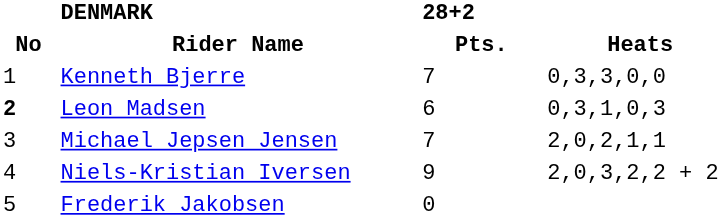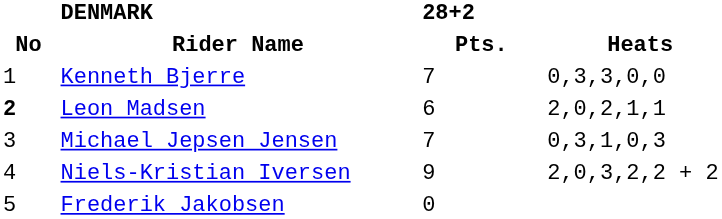(607, 109) 0,3,1,0,3 -> (607, 109) 2,0,2,1,1
(607, 141) 2,0,2,1,1 -> (607, 141) 0,3,1,0,3
